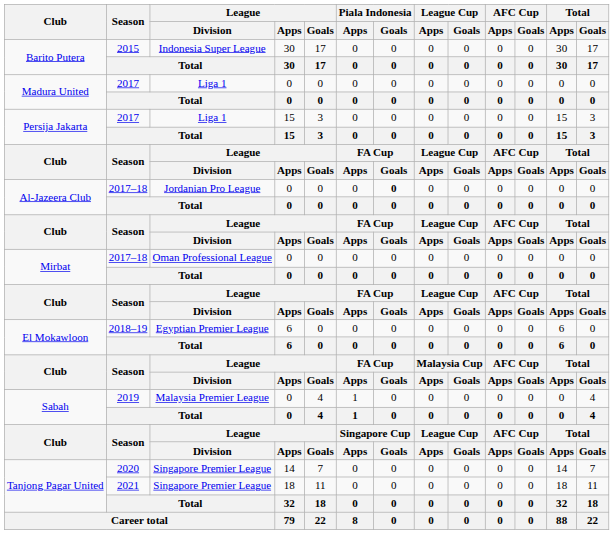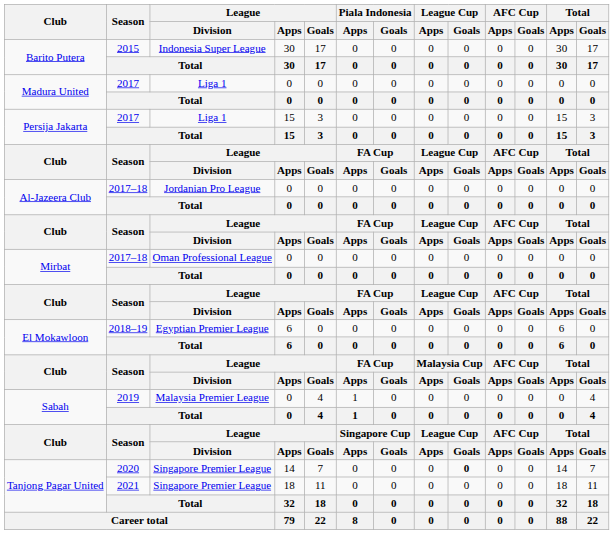(394, 188) bold -> (394, 188) normal
(467, 468) normal -> (467, 468) bold
